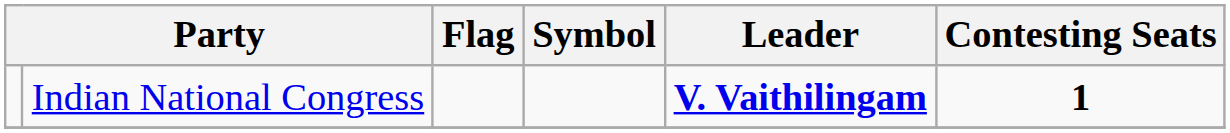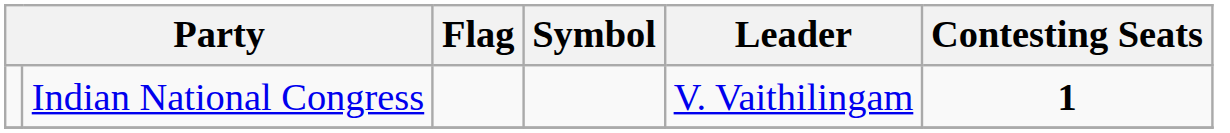(800, 95) bold -> (793, 95) normal
